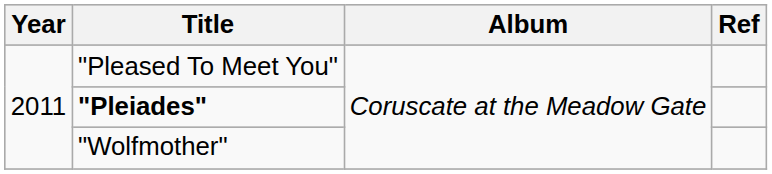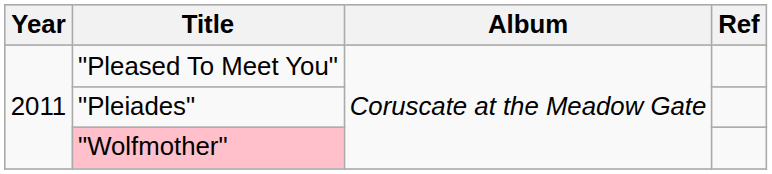(142, 106) bold -> (137, 106) normal
(153, 147) no background -> (153, 147) pink background
